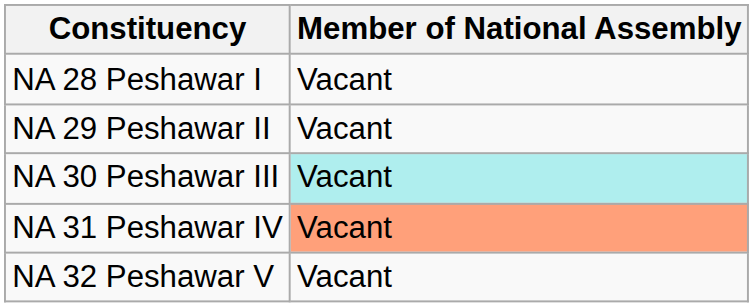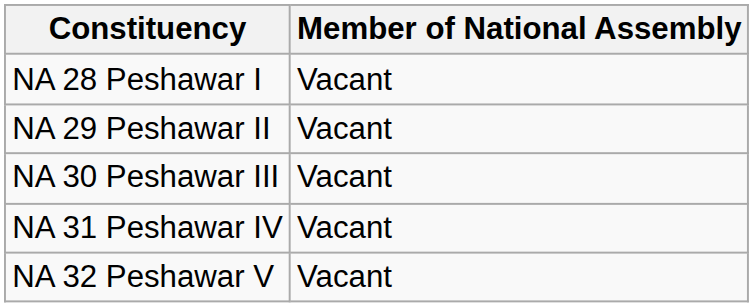(345, 177) paleturquoise background -> (345, 177) no background
(345, 227) lightsalmon background -> (345, 227) no background
